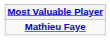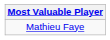(55, 27) bold -> (55, 27) normal
